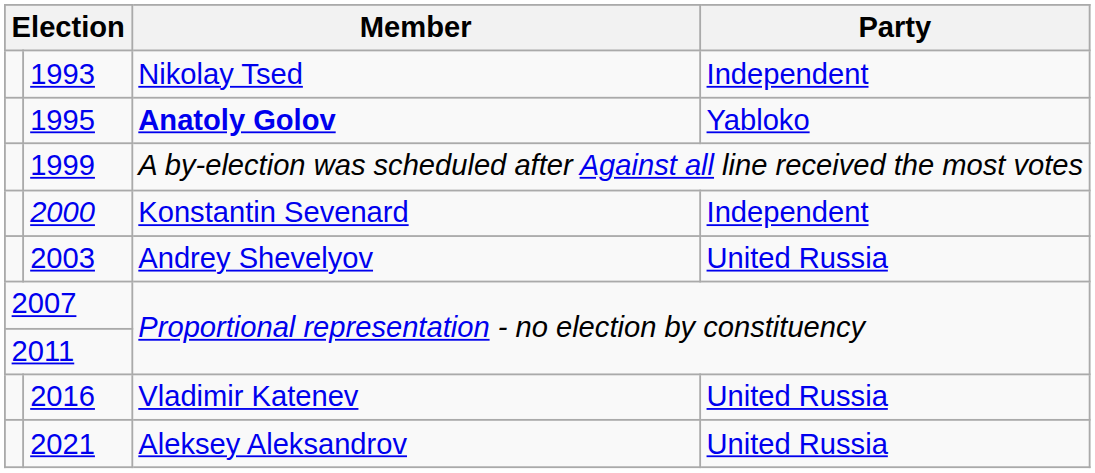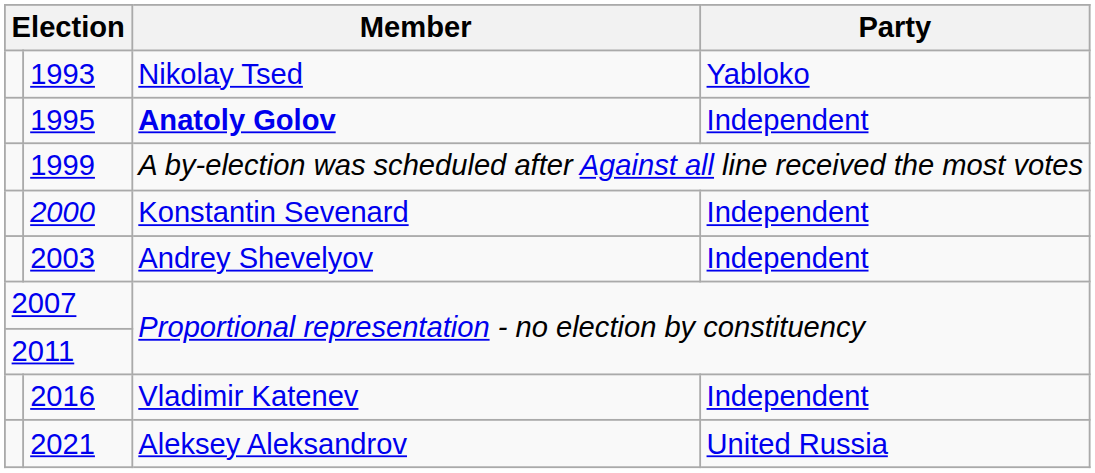(788, 73) Independent -> (758, 73) Yabloko
(758, 119) Yabloko -> (788, 119) Independent
(797, 258) United Russia -> (788, 258) Independent
(797, 397) United Russia -> (788, 397) Independent
